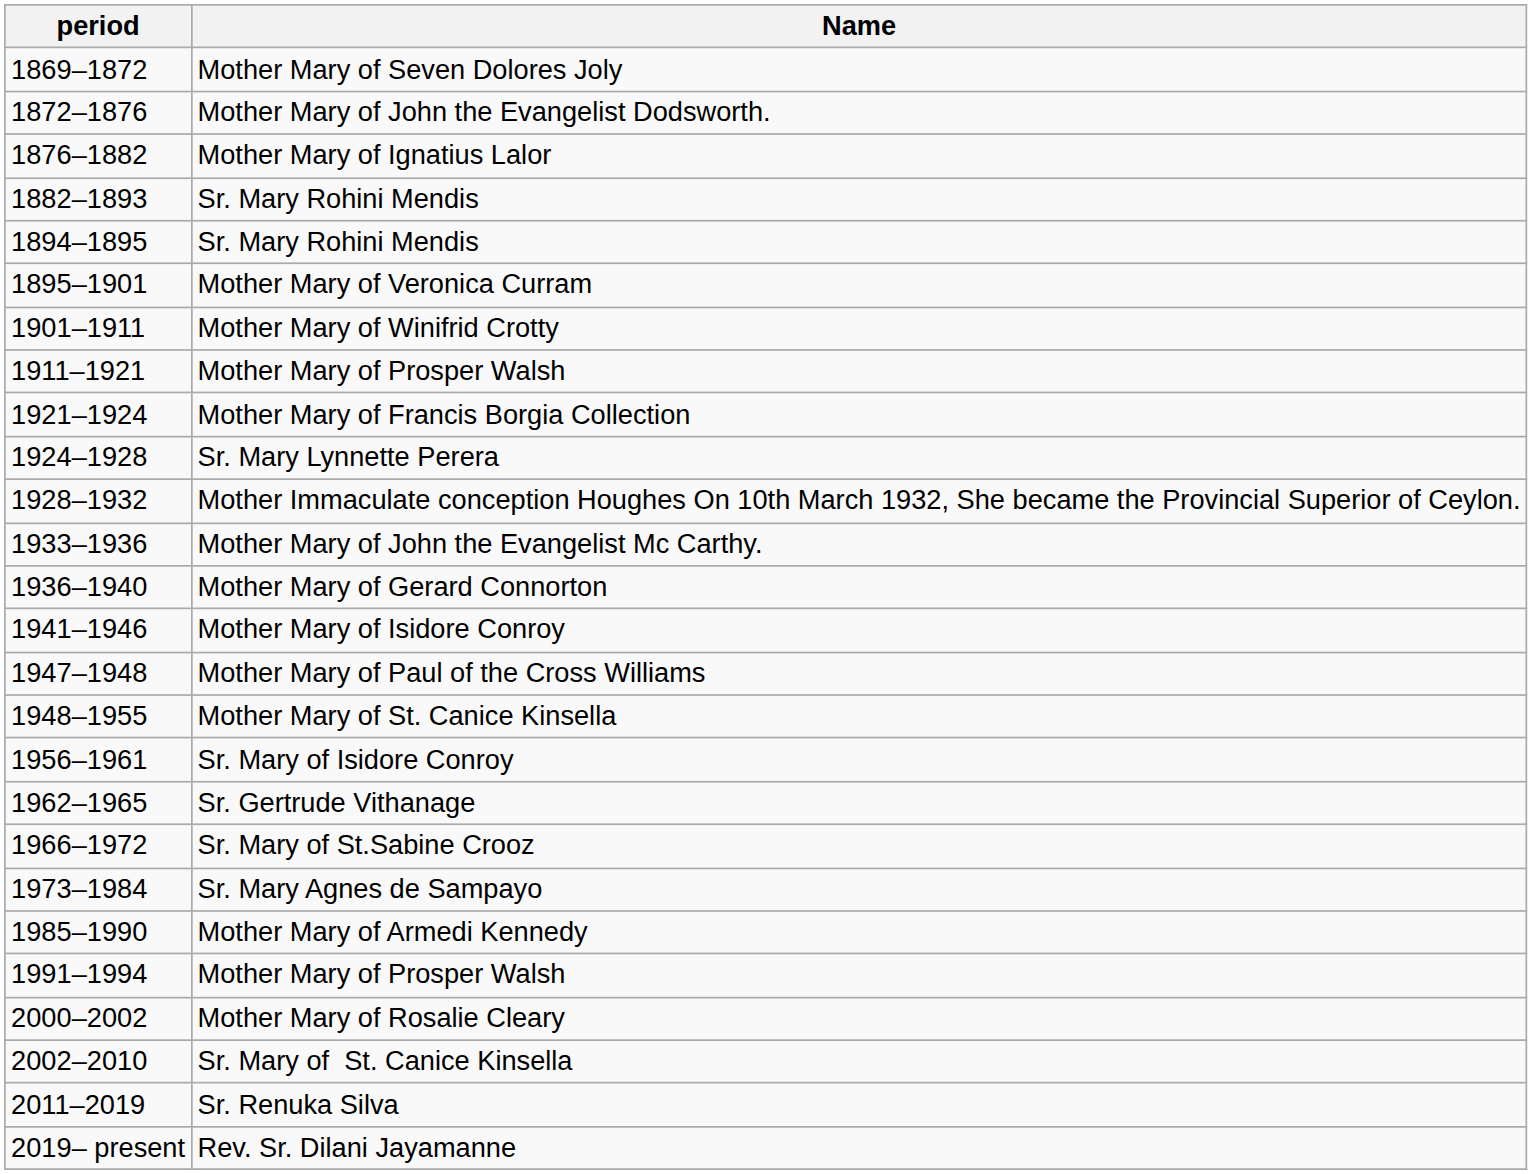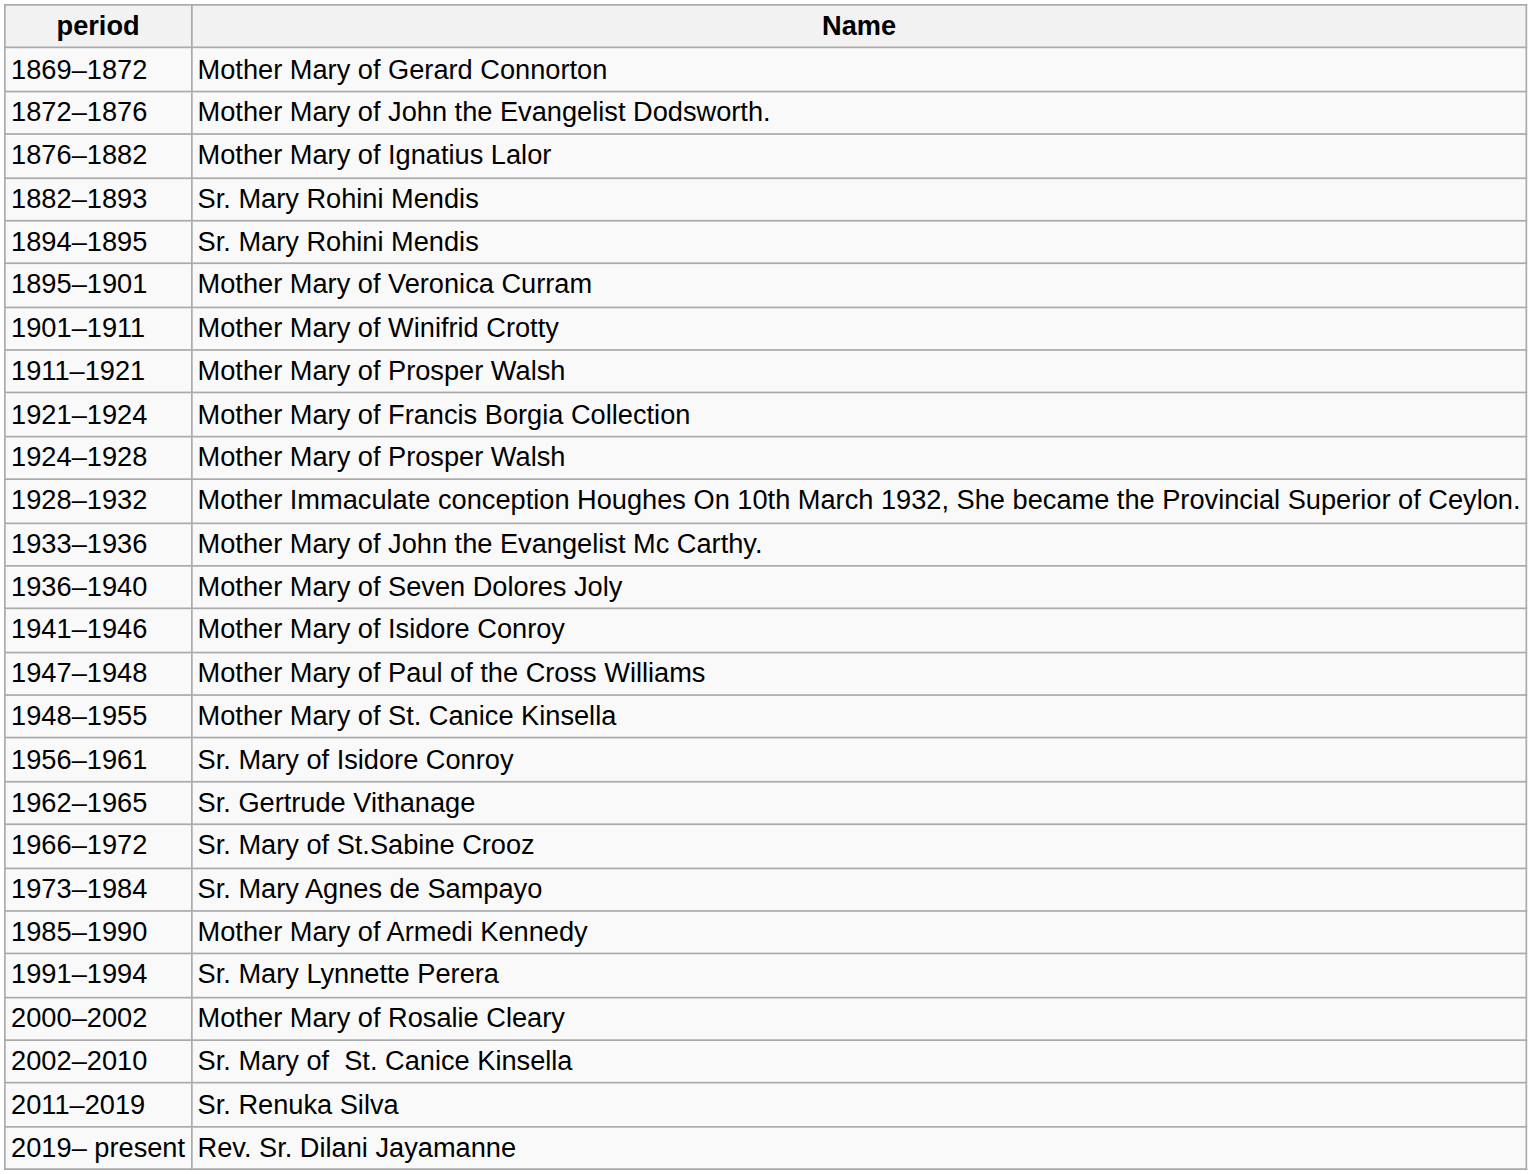(410, 69) Mother Mary of Seven Dolores Joly -> (402, 69) Mother Mary of Gerard Connorton
(348, 457) Sr. Mary Lynnette Perera -> (381, 457) Mother Mary of Prosper Walsh
(402, 586) Mother Mary of Gerard Connorton -> (410, 586) Mother Mary of Seven Dolores Joly
(381, 975) Mother Mary of Prosper Walsh -> (348, 975) Sr. Mary Lynnette Perera
